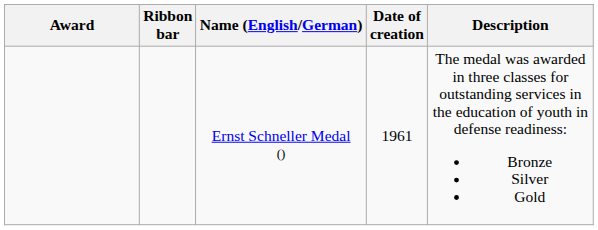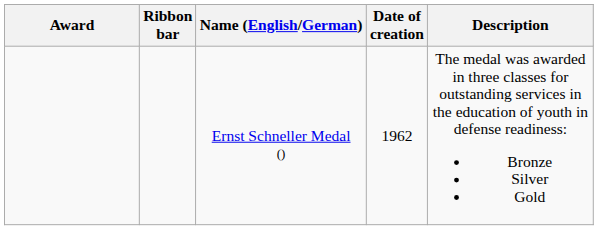(397, 135) 1961 -> (397, 135) 1962
